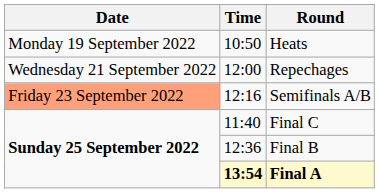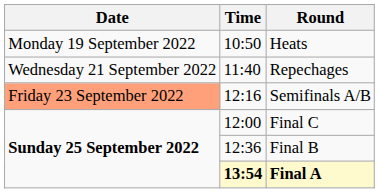(243, 69) 12:00 -> (242, 69) 11:40
(242, 122) 11:40 -> (243, 122) 12:00
